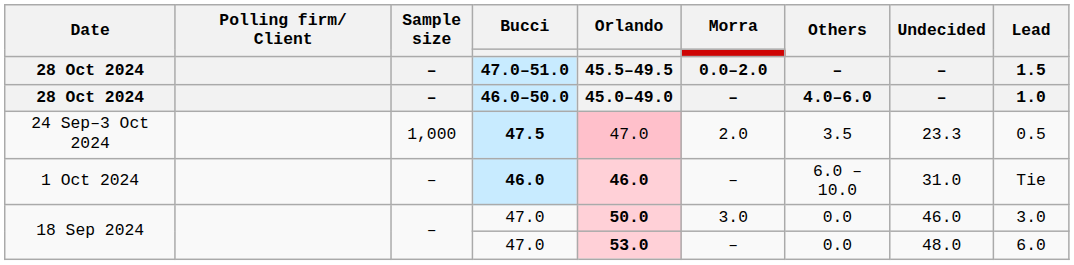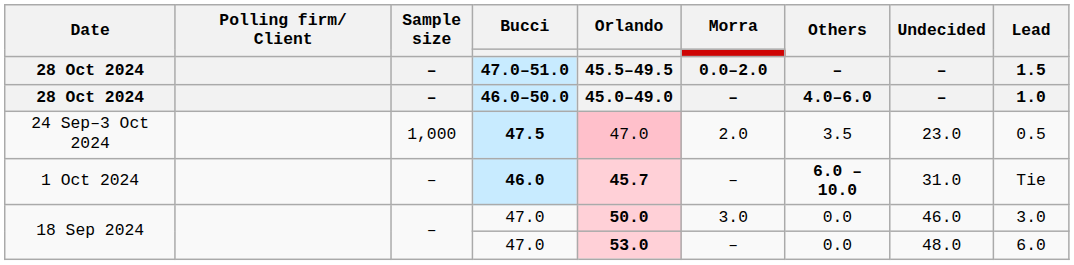(942, 134) 23.3 -> (942, 134) 23.0
(629, 181) 46.0 -> (629, 181) 45.7
(837, 181) normal -> (837, 181) bold
